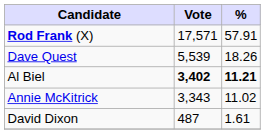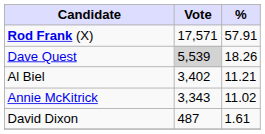(194, 56) no background -> (194, 56) lightgrey background
(194, 77) bold -> (194, 77) normal
(241, 77) bold -> (240, 77) normal
